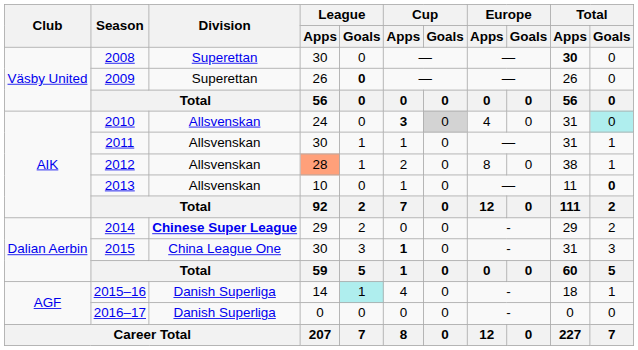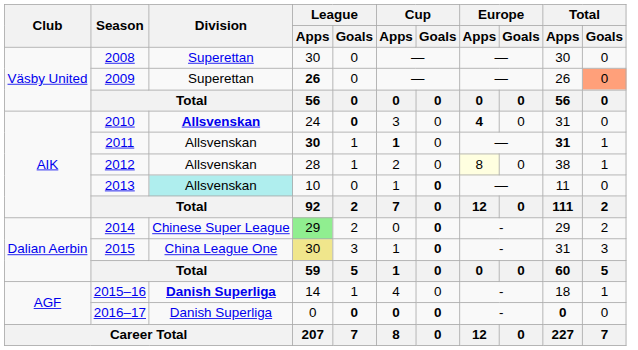(570, 57) bold -> (563, 57) normal
(320, 79) normal -> (313, 79) bold
(362, 79) bold -> (354, 79) normal
(612, 79) no background -> (604, 79) lightsalmon background
(225, 121) normal -> (221, 121) bold
(362, 121) normal -> (354, 121) bold
(403, 121) bold -> (396, 121) normal
(445, 121) lightgrey background -> (438, 121) no background
(487, 121) normal -> (479, 121) bold
(612, 121) paleturquoise background -> (604, 121) no background
(320, 143) normal -> (313, 143) bold
(403, 143) normal -> (396, 143) bold
(570, 143) normal -> (563, 143) bold
(320, 164) lightsalmon background -> (313, 164) no background
(487, 164) no background -> (479, 164) lightyellow background
(225, 185) no background -> (221, 185) paleturquoise background
(445, 185) normal -> (438, 185) bold
(612, 185) bold -> (604, 185) normal
(225, 228) bold -> (221, 228) normal
(320, 228) no background -> (313, 228) lightgreen background
(445, 228) normal -> (438, 228) bold
(320, 249) no background -> (313, 249) khaki background
(403, 249) bold -> (396, 249) normal
(445, 249) normal -> (438, 249) bold
(225, 292) normal -> (221, 292) bold
(362, 292) paleturquoise background -> (354, 292) no background
(362, 313) normal -> (354, 313) bold
(403, 313) normal -> (396, 313) bold
(445, 313) normal -> (438, 313) bold
(570, 313) normal -> (563, 313) bold
